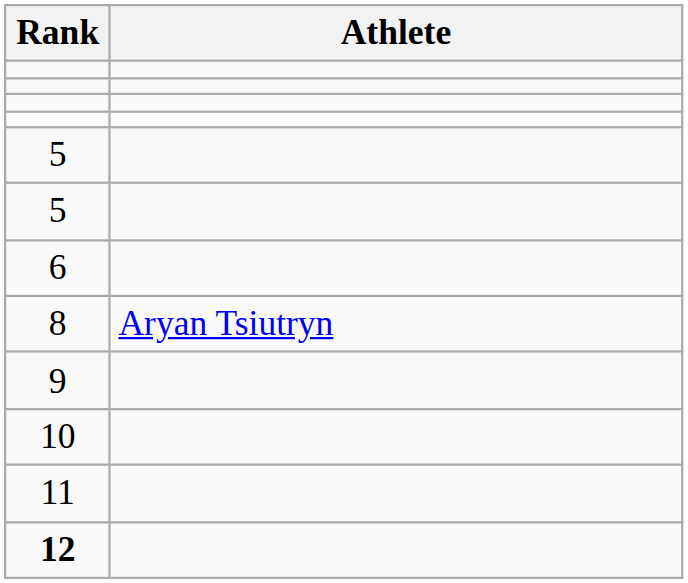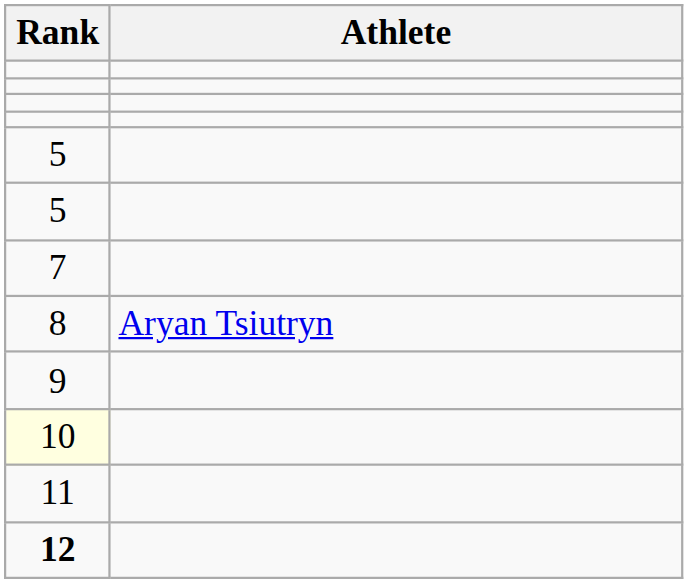(58, 267) 6 -> (58, 267) 7
(58, 436) no background -> (58, 436) lightyellow background
